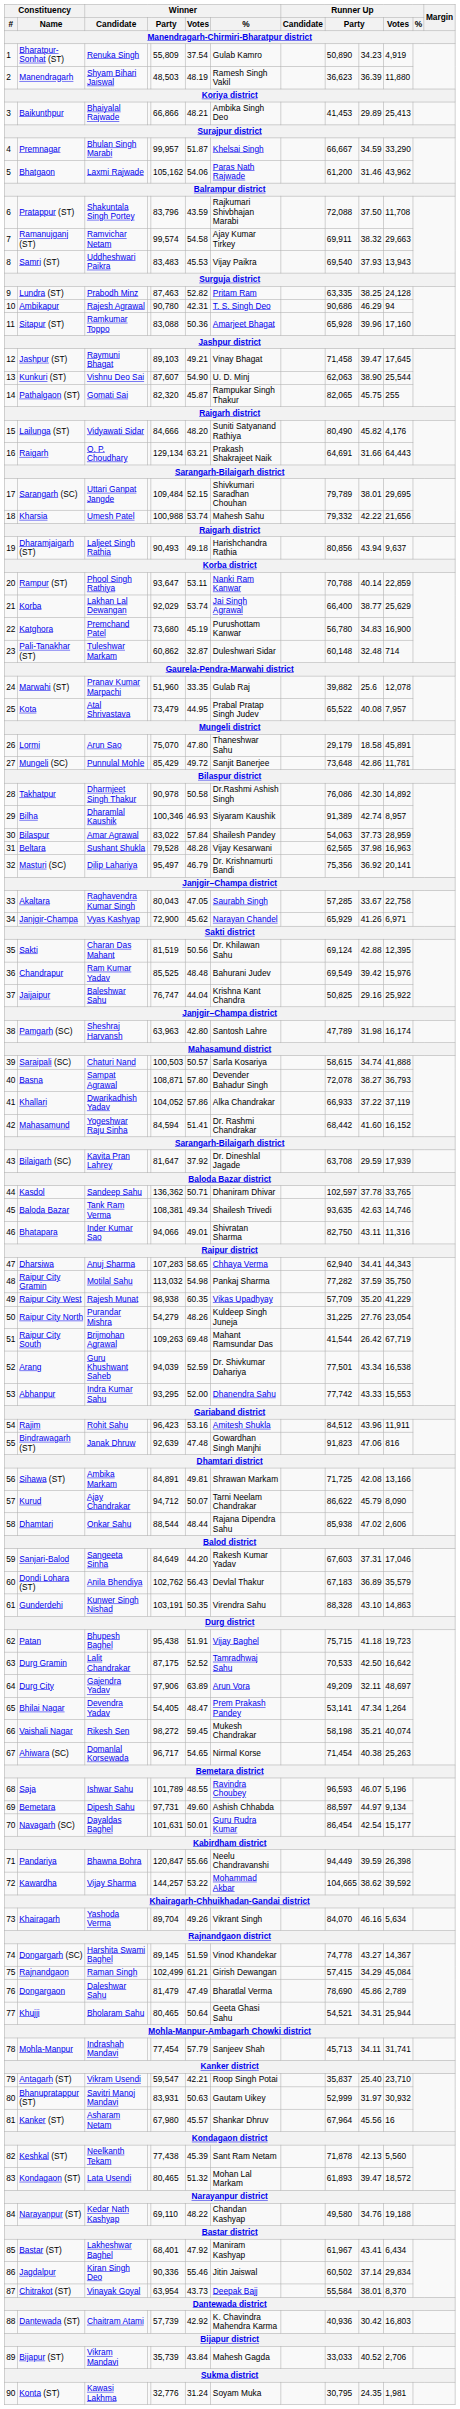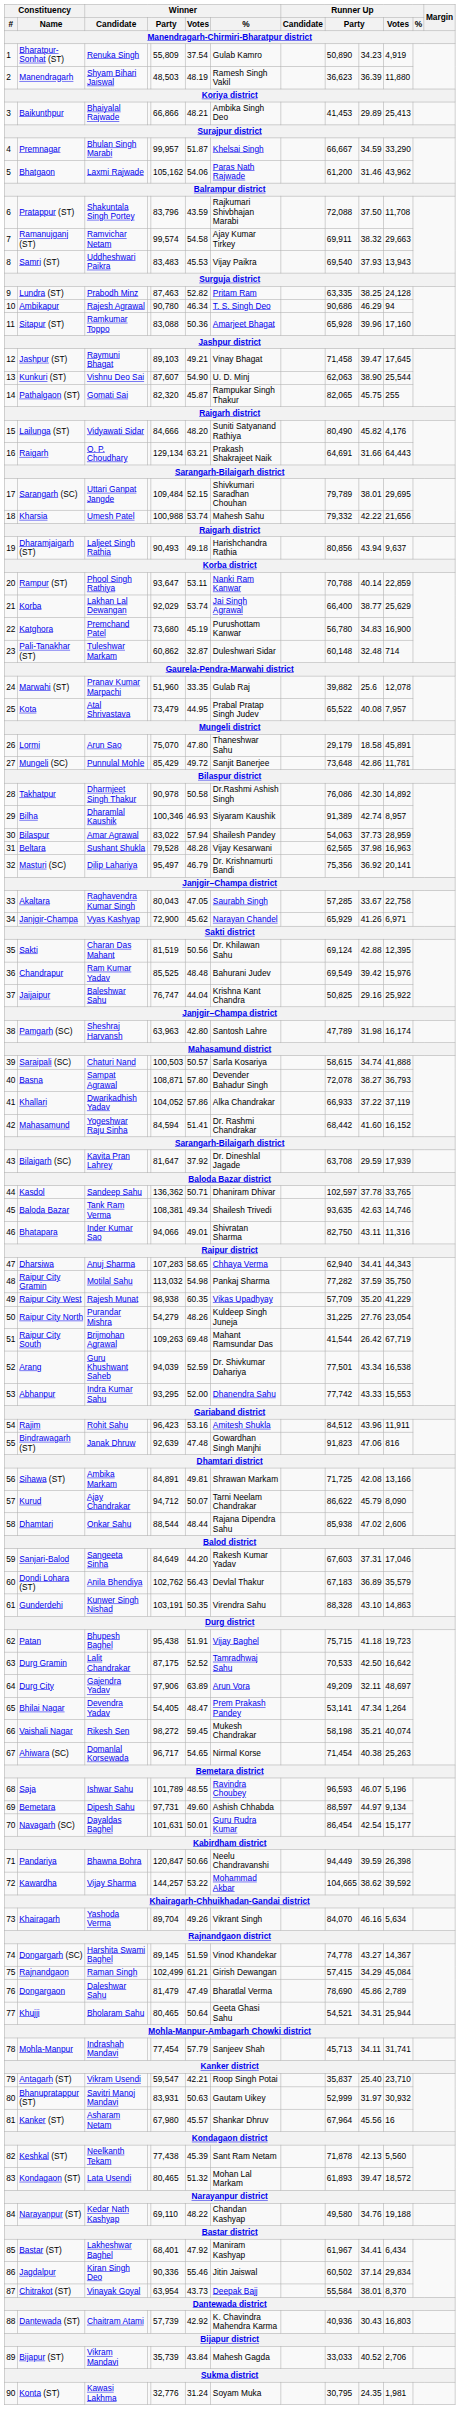(197, 306) 42.31 -> (197, 306) 46.34
(197, 835) 57.84 -> (197, 835) 57.94
(197, 1861) 55.66 -> (197, 1861) 50.66
(371, 2250) 43.41 -> (371, 2250) 34.41
(371, 2322) 30.42 -> (371, 2322) 30.43
